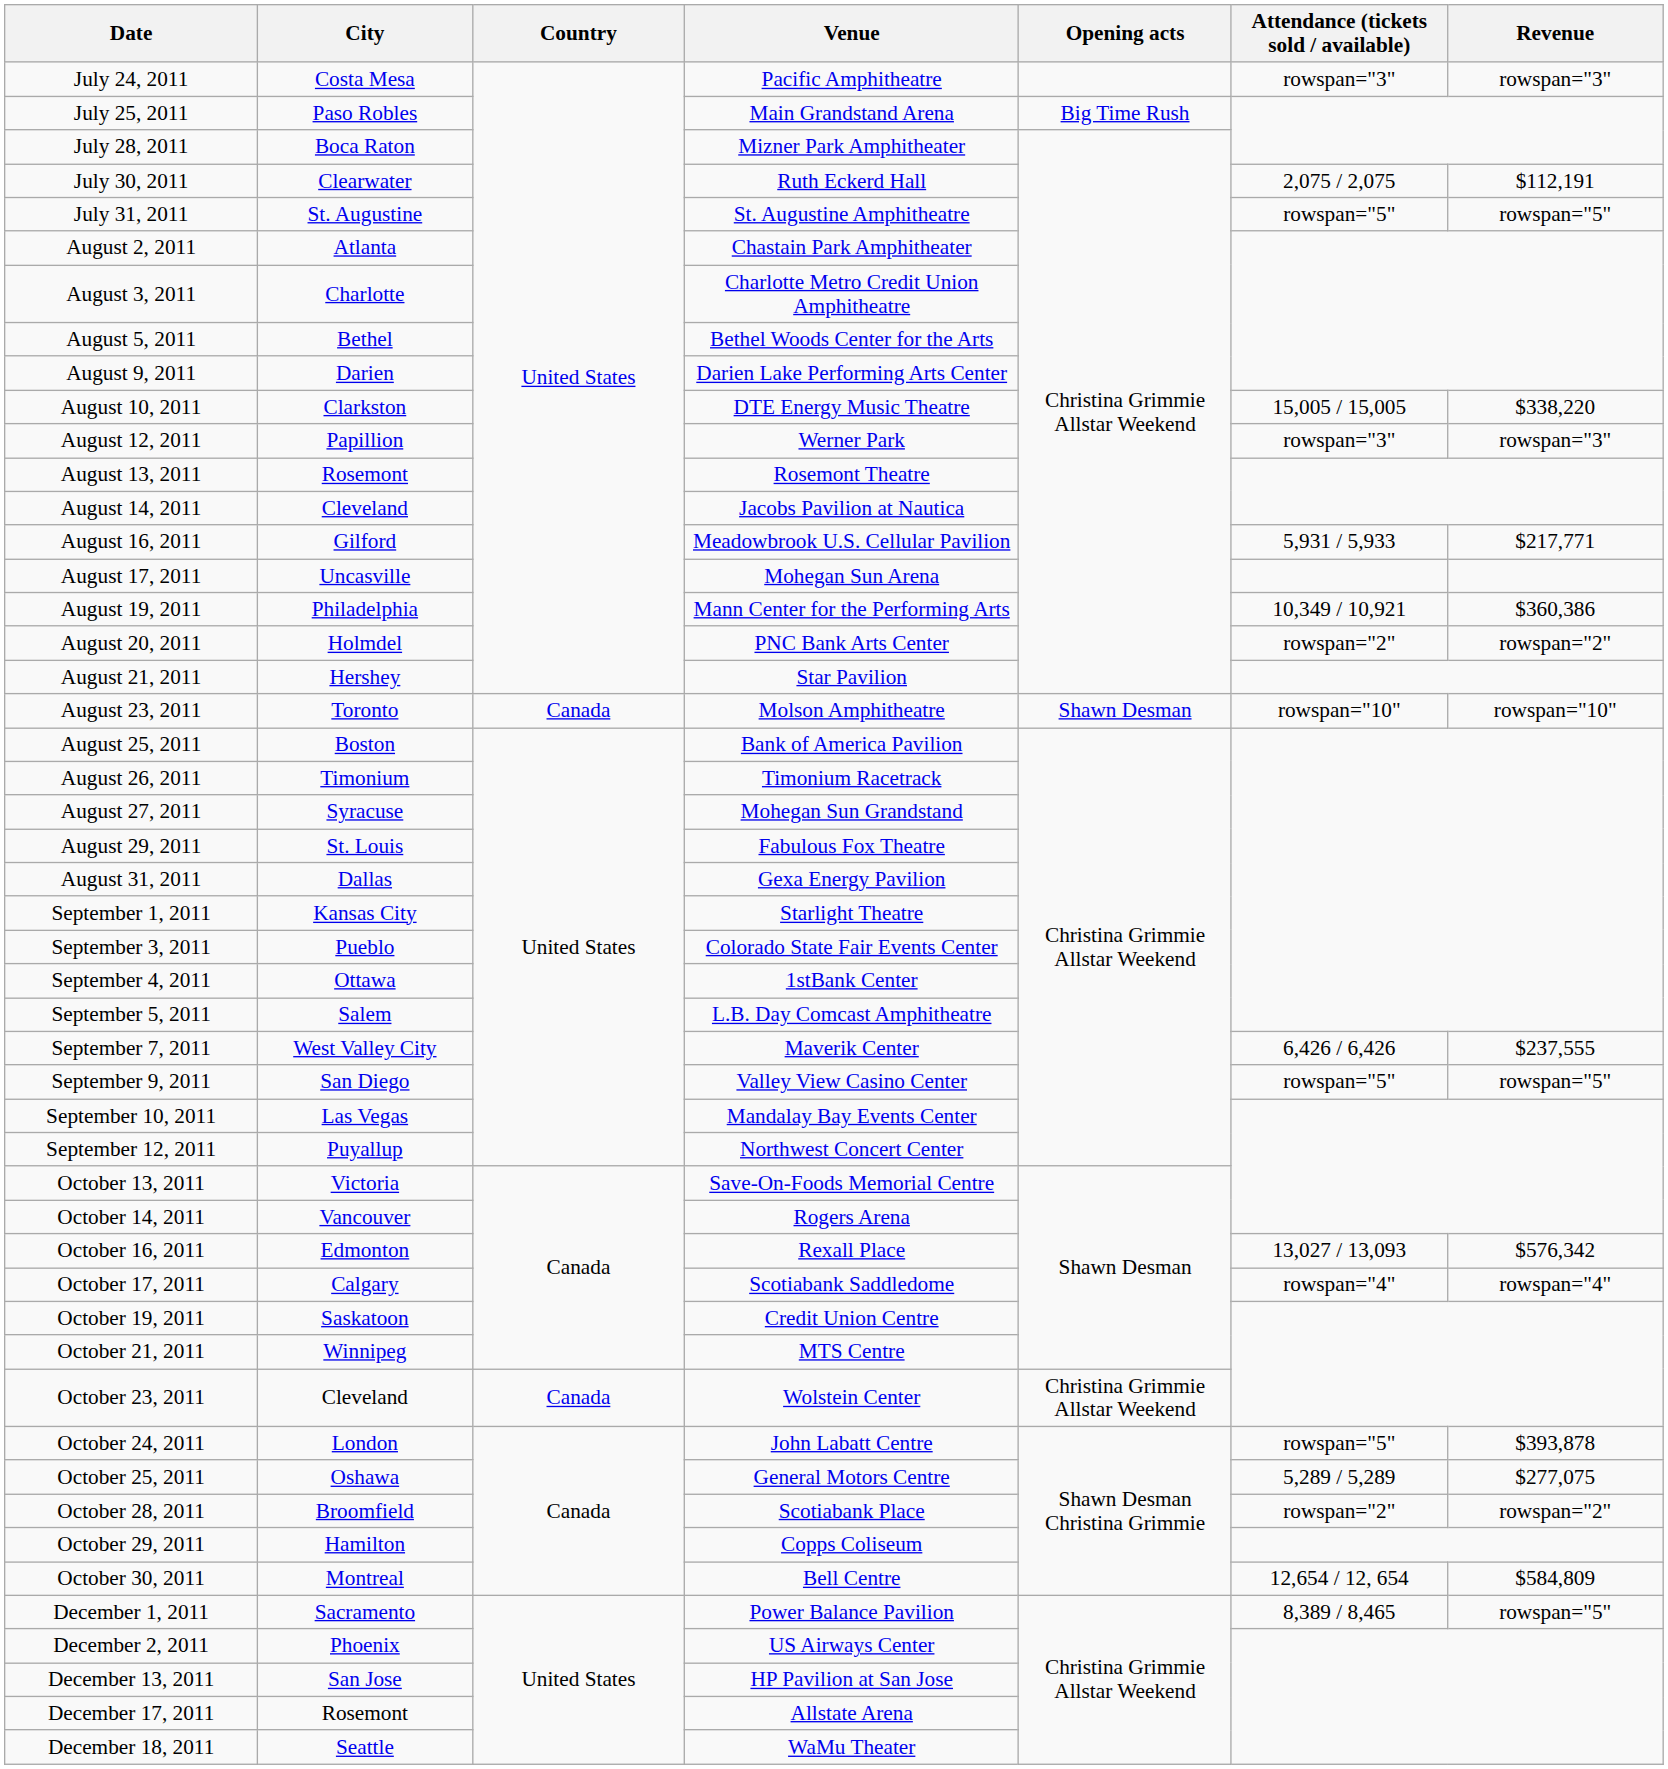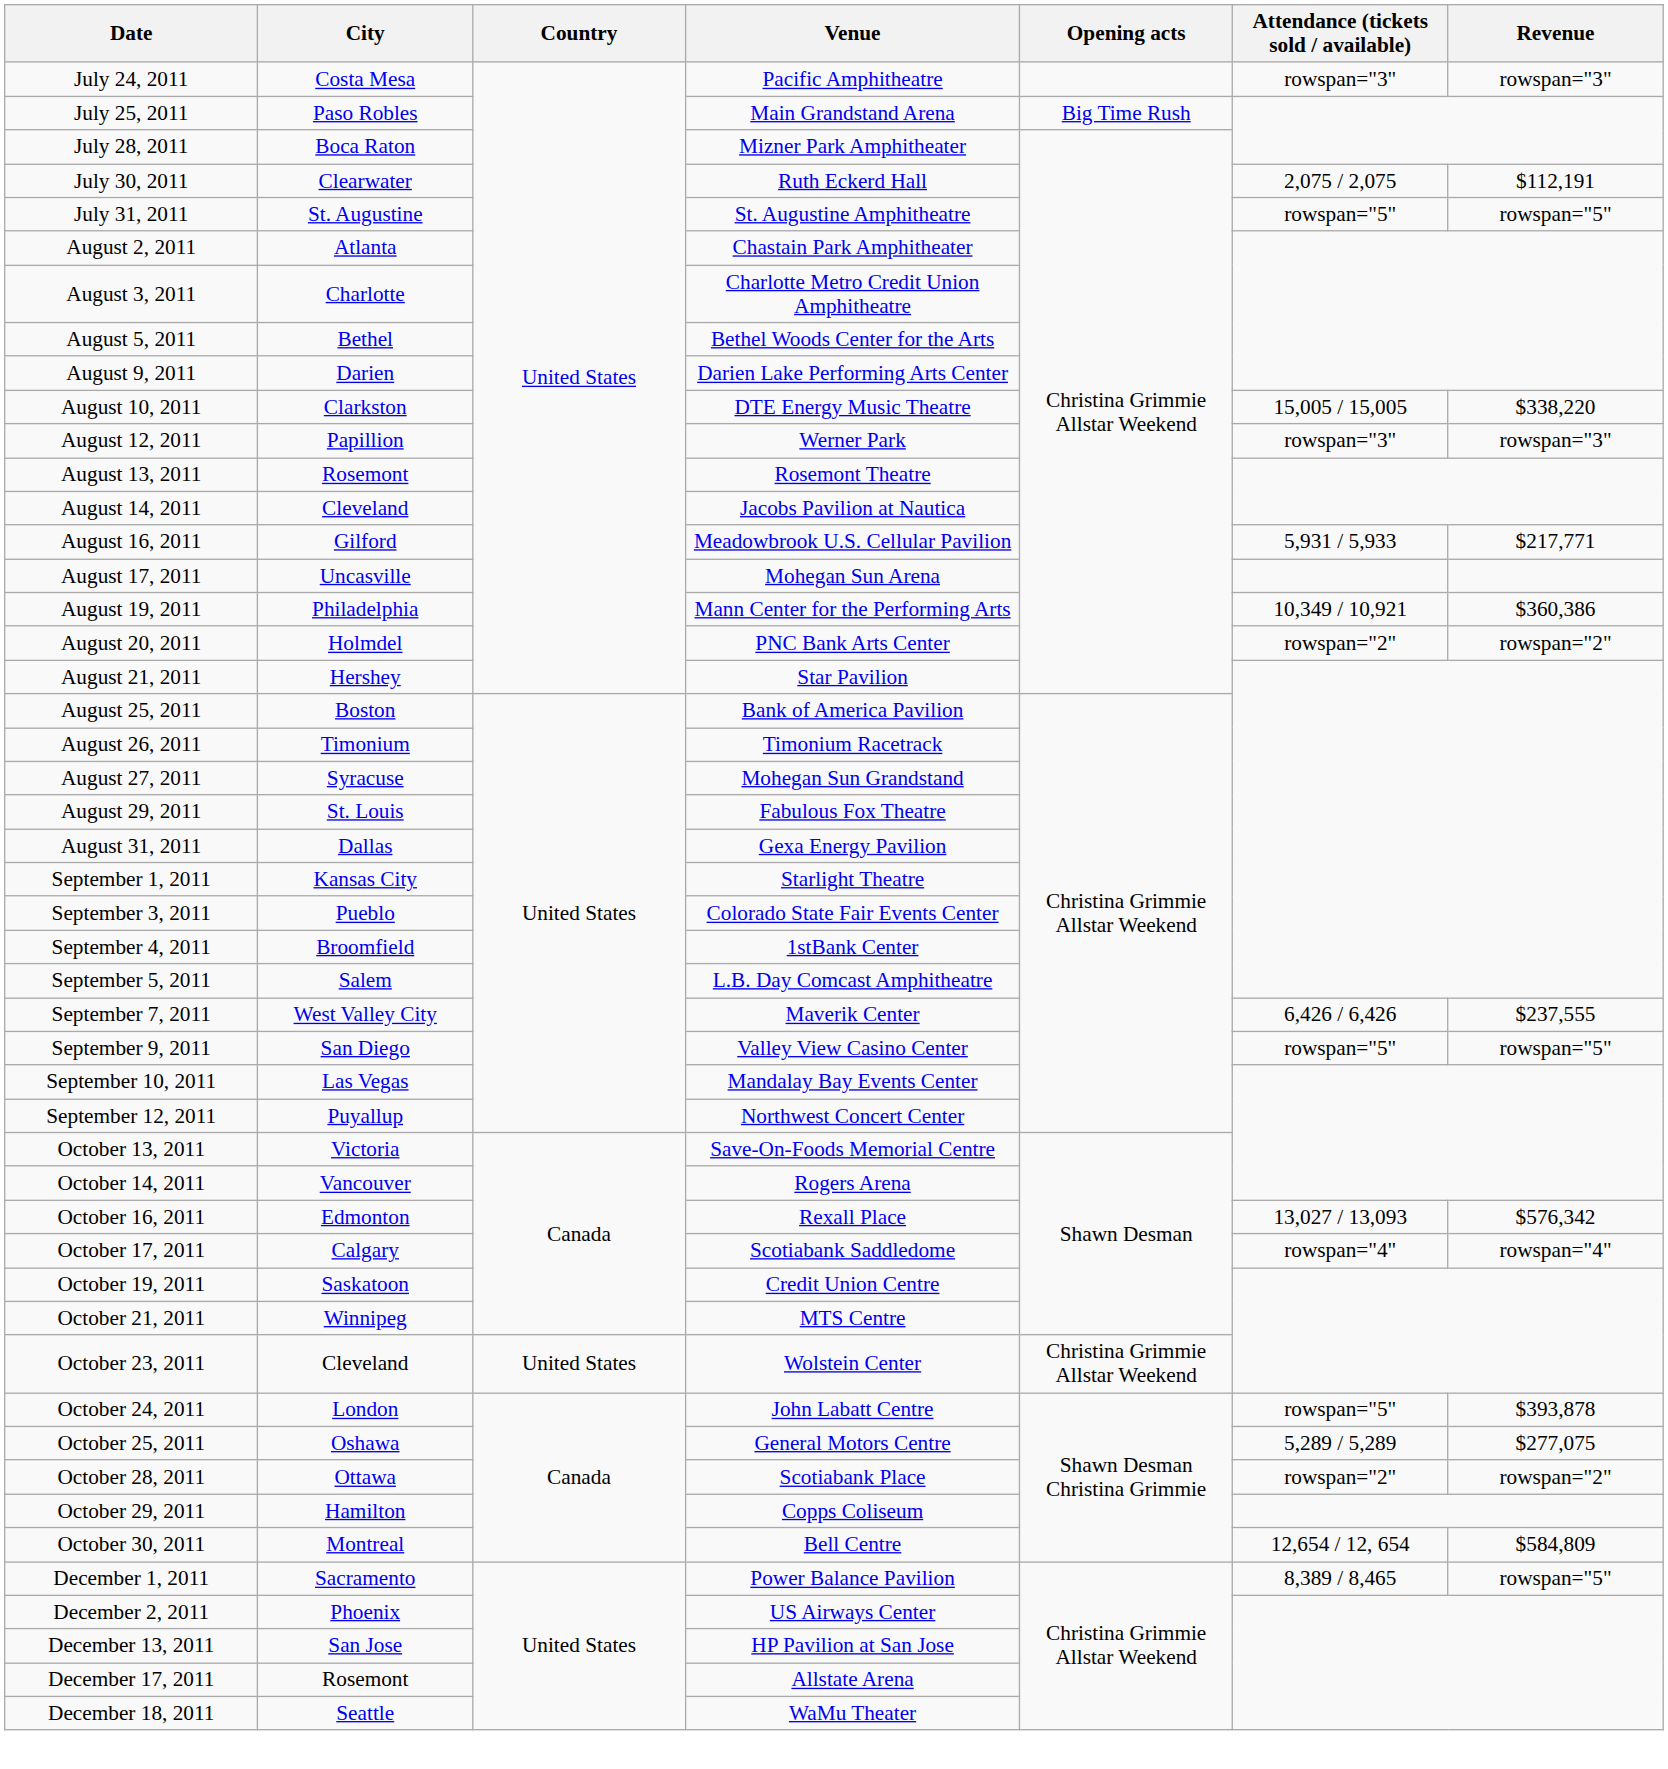- row: (131, 710)
(365, 980) Ottawa -> (365, 946) Broomfield
(578, 1397) Canada -> (579, 1363) United States
(365, 1510) Broomfield -> (365, 1476) Ottawa
